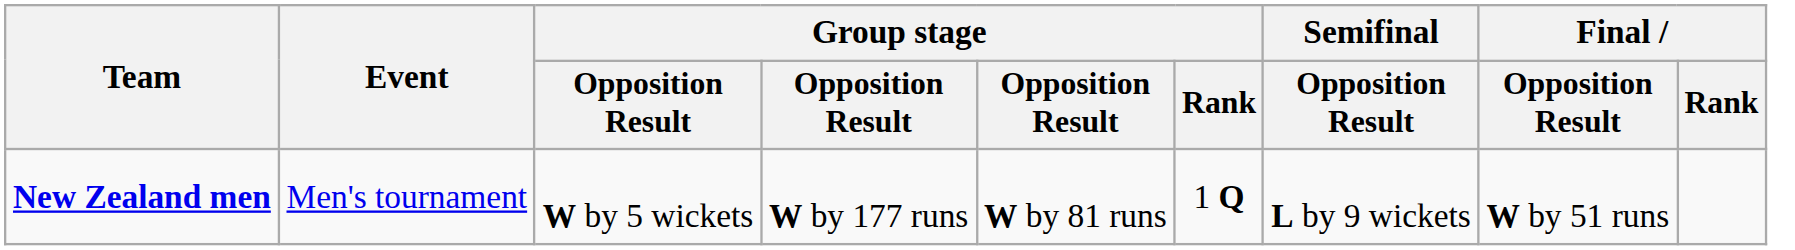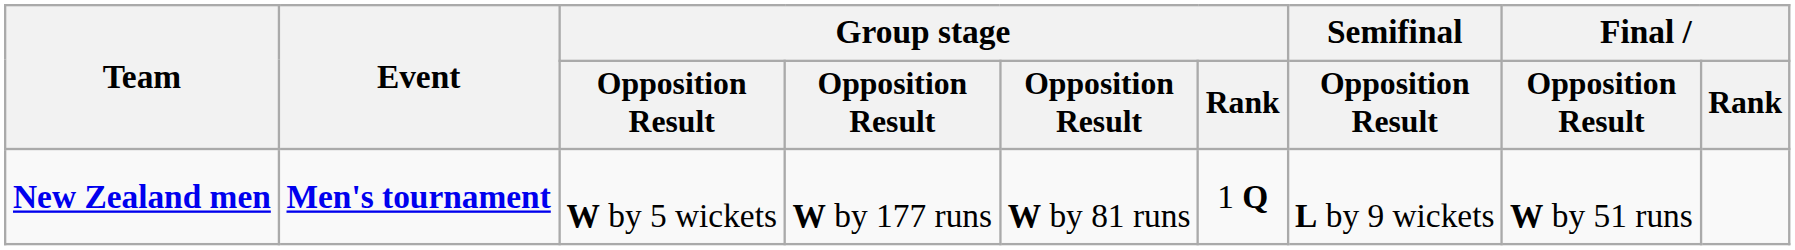(407, 196) normal -> (419, 196) bold
